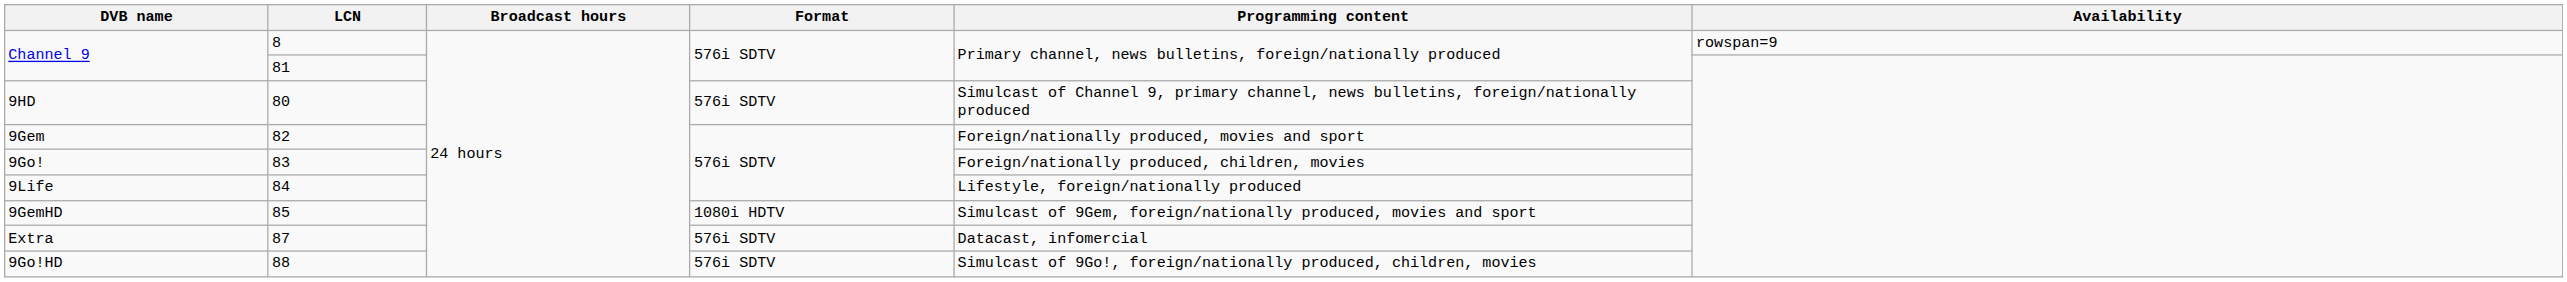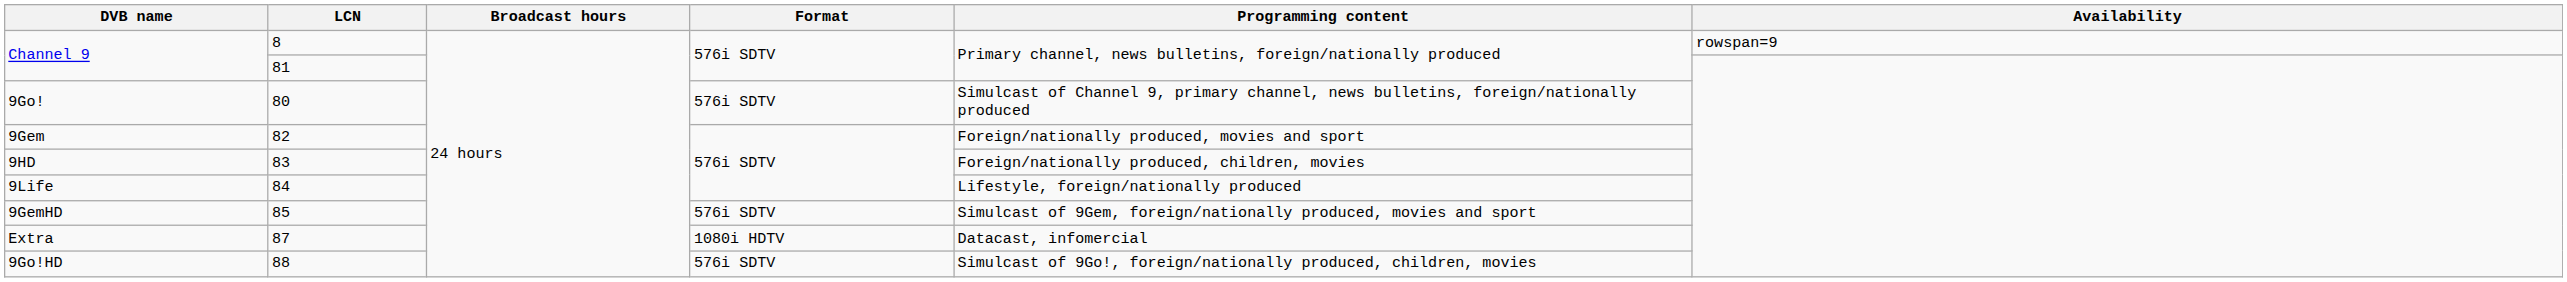(22, 102) 9HD -> (26, 102) 9Go!
(26, 162) 9Go! -> (22, 162) 9HD
(739, 213) 1080i HDTV -> (735, 213) 576i SDTV
(735, 238) 576i SDTV -> (739, 238) 1080i HDTV
